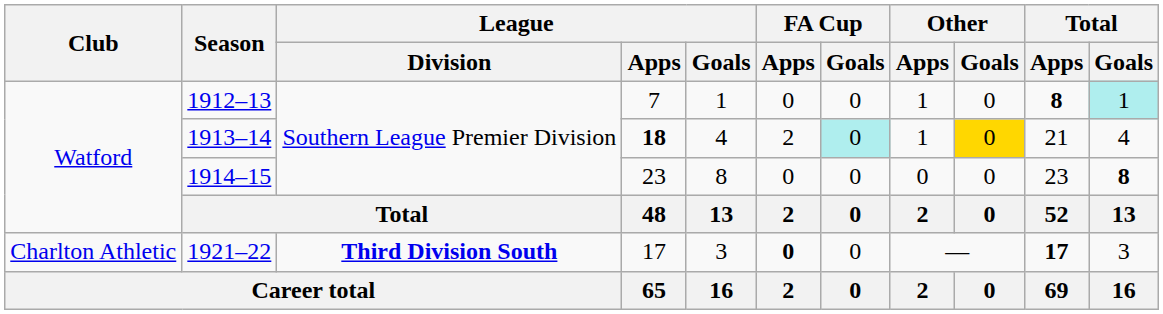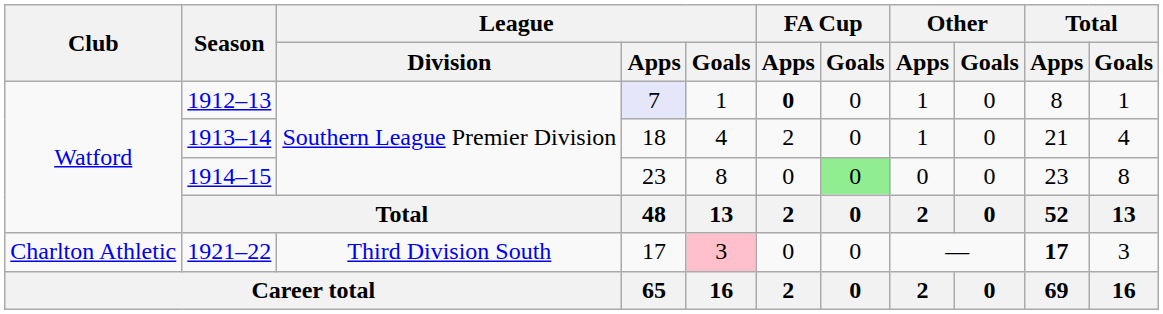(654, 99) no background -> (654, 99) lavender background
(788, 99) normal -> (788, 99) bold
(1057, 99) bold -> (1057, 99) normal
(1124, 99) paleturquoise background -> (1124, 99) no background
(654, 137) bold -> (654, 137) normal
(855, 137) paleturquoise background -> (855, 137) no background
(990, 137) gold background -> (990, 137) no background
(855, 175) no background -> (855, 175) lightgreen background
(1124, 175) bold -> (1124, 175) normal
(449, 251) bold -> (449, 251) normal
(721, 251) no background -> (721, 251) pink background
(788, 251) bold -> (788, 251) normal
